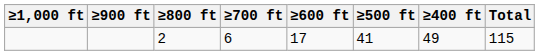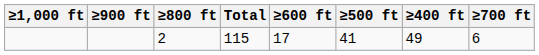columns swapped: (253, 16) <-> (510, 16)
